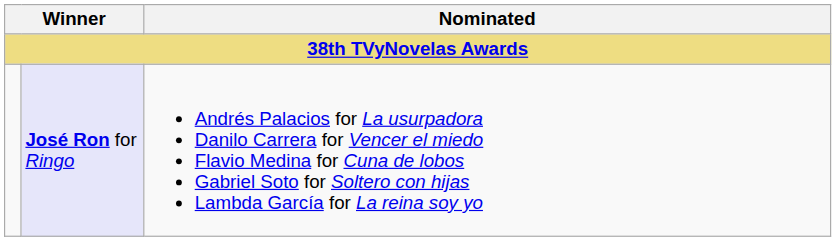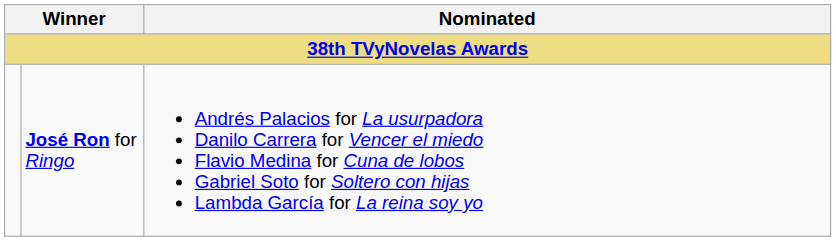(81, 150) lavender background -> (81, 150) no background
